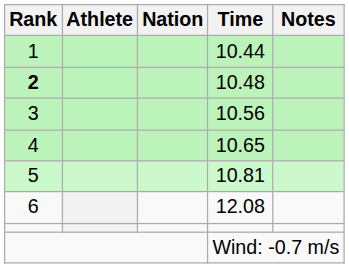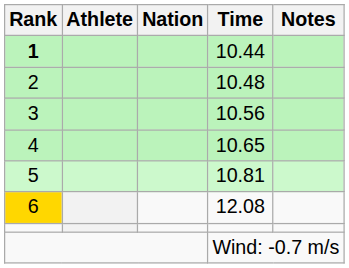(33, 51) normal -> (33, 51) bold
(33, 82) bold -> (33, 82) normal
(33, 207) no background -> (33, 207) gold background
